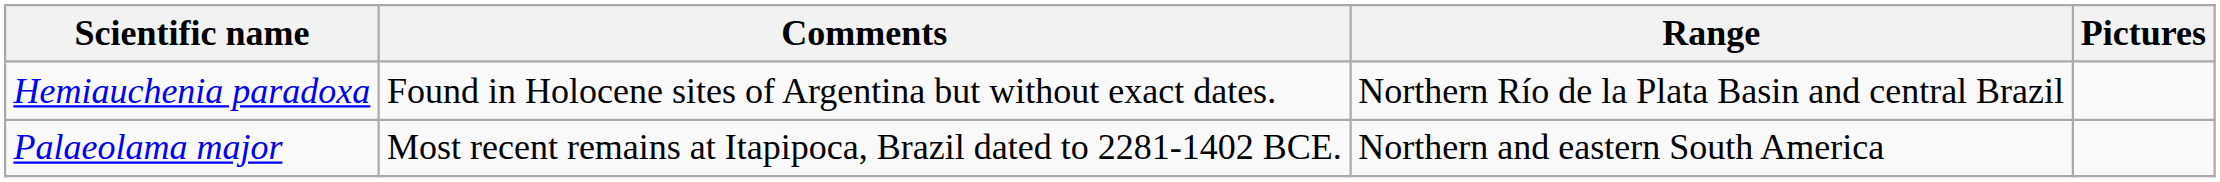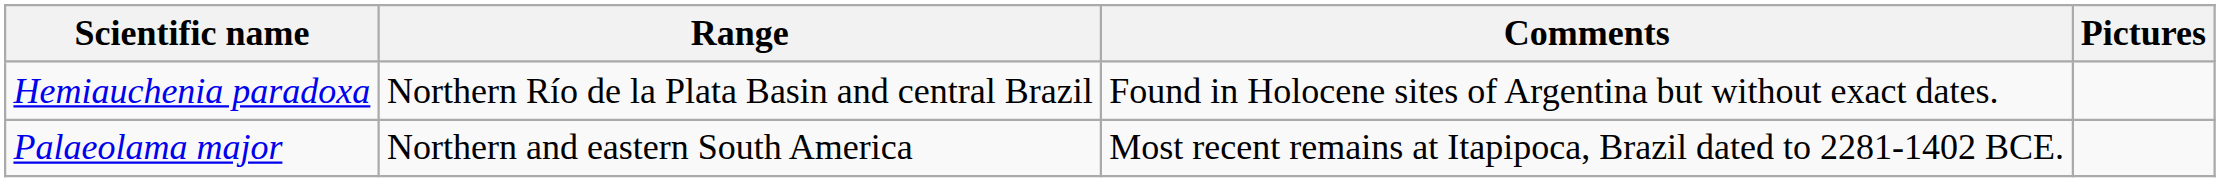columns swapped: (1711, 33) <-> (864, 33)
